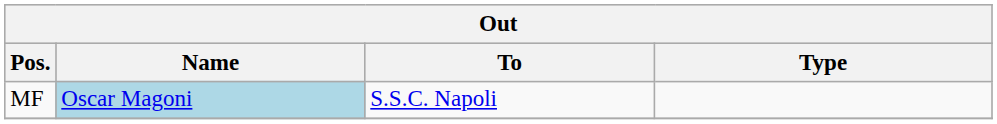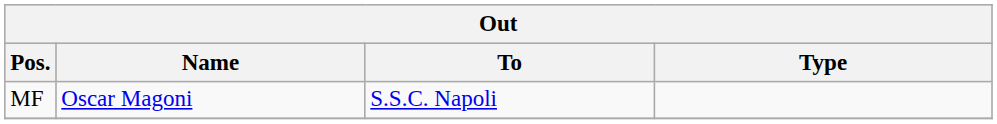(127, 99) lightblue background -> (127, 99) no background
